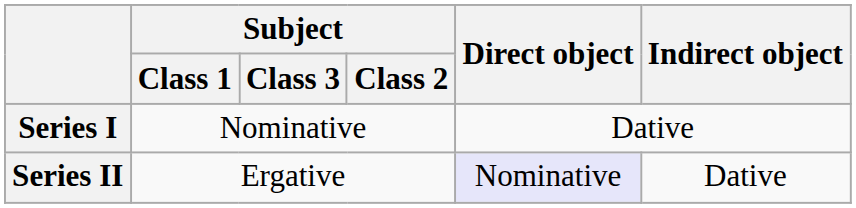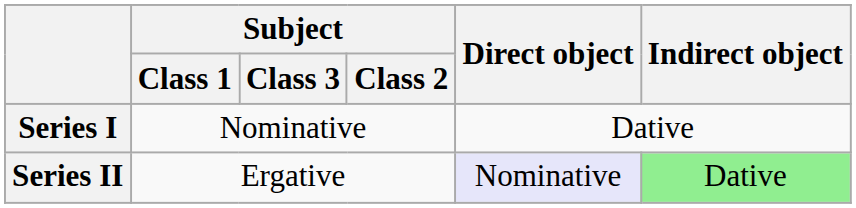(745, 176) no background -> (745, 176) lightgreen background
